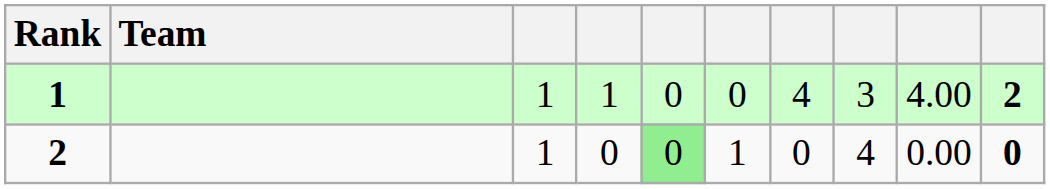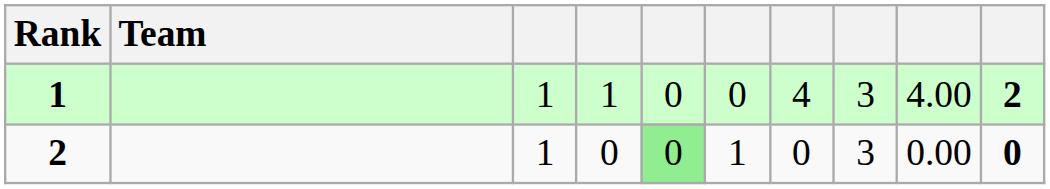(866, 152) 4 -> (866, 152) 3
